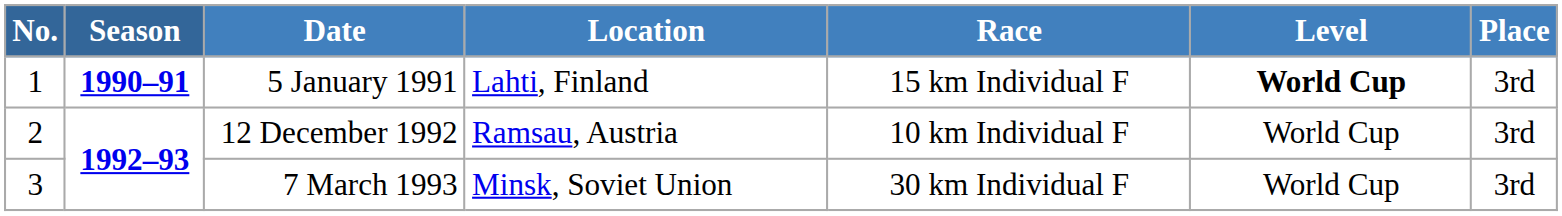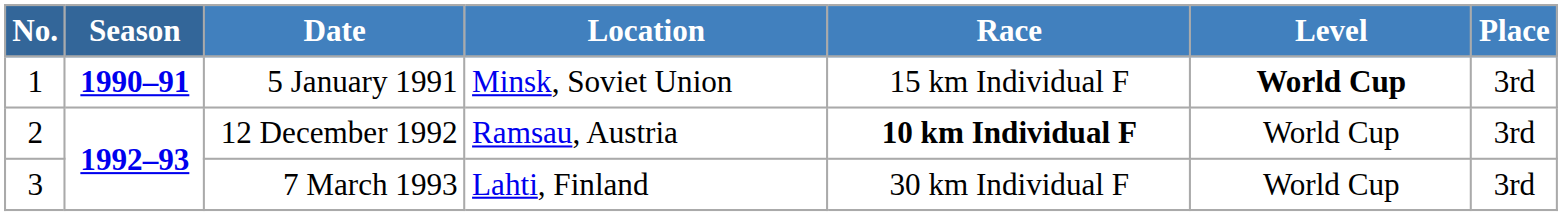(560, 81) Lahti, Finland -> (602, 81) Minsk, Soviet Union
(1009, 133) normal -> (1009, 133) bold
(602, 184) Minsk, Soviet Union -> (560, 184) Lahti, Finland
